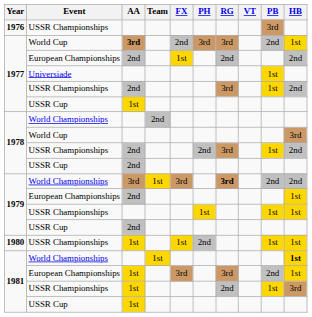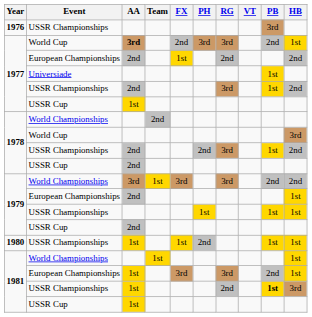(227, 181) bold -> (227, 181) normal
(295, 258) bold -> (295, 258) normal
(273, 288) normal -> (273, 288) bold
